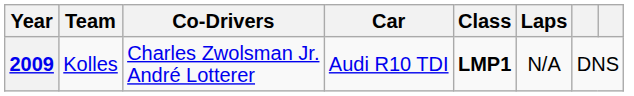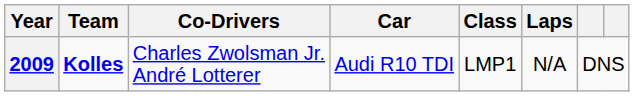(91, 64) normal -> (93, 64) bold
(485, 64) bold -> (490, 64) normal
